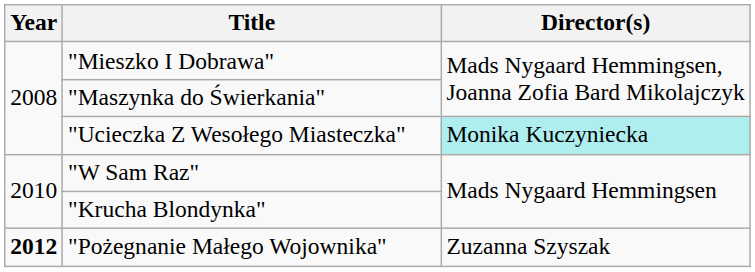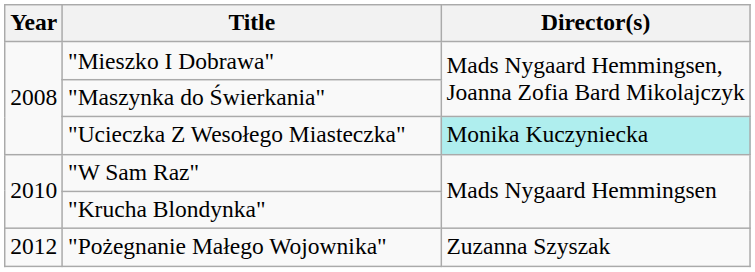(34, 246) bold -> (34, 246) normal
